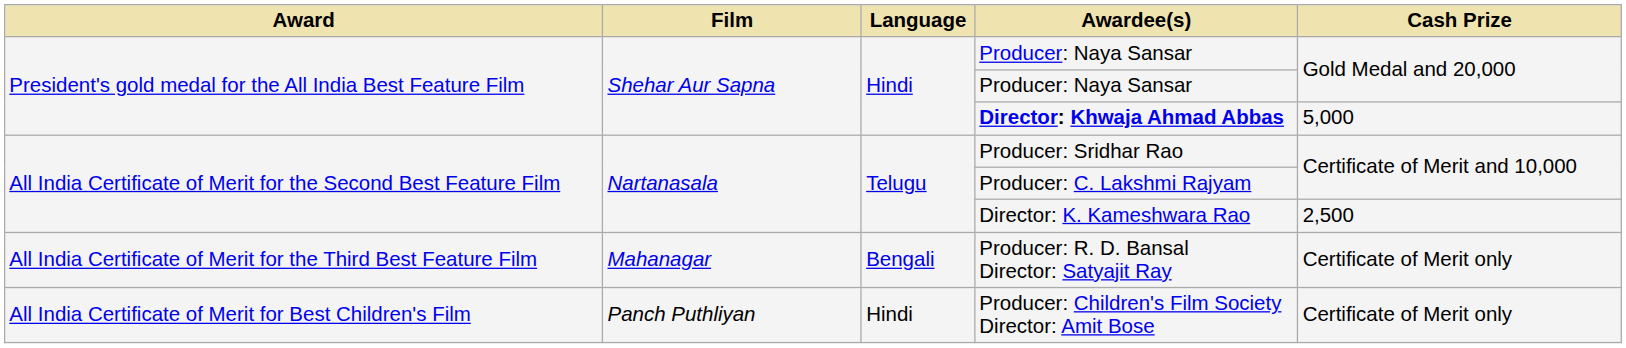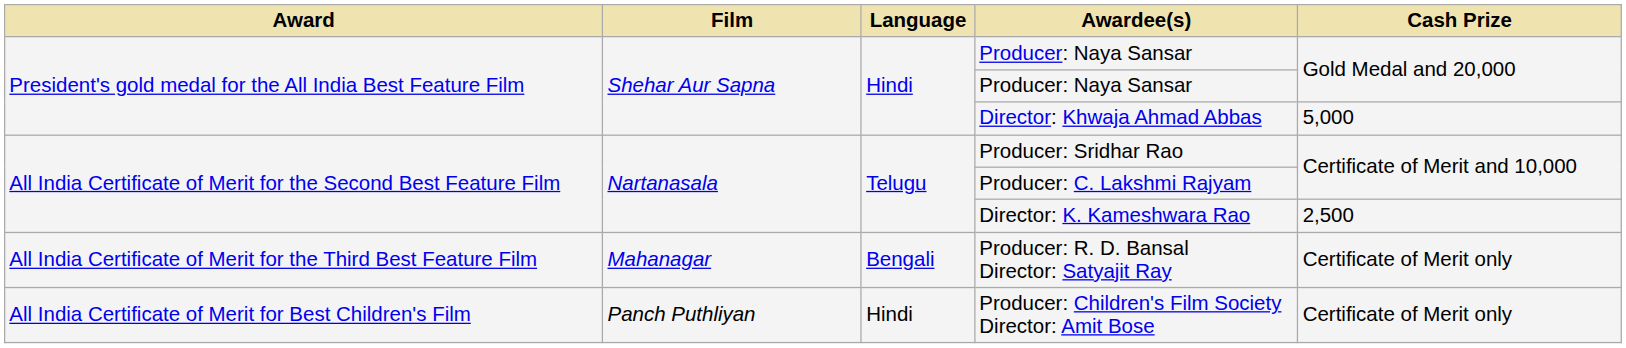(1132, 118) bold -> (1120, 118) normal
